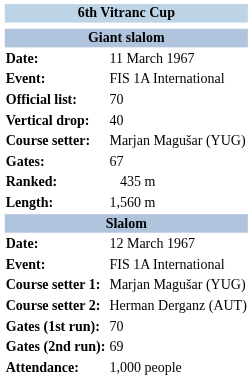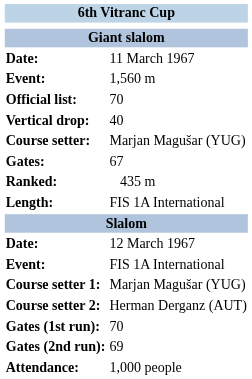(167, 79) FIS 1A International -> (132, 79) 1,560 m
(132, 202) 1,560 m -> (167, 202) FIS 1A International
